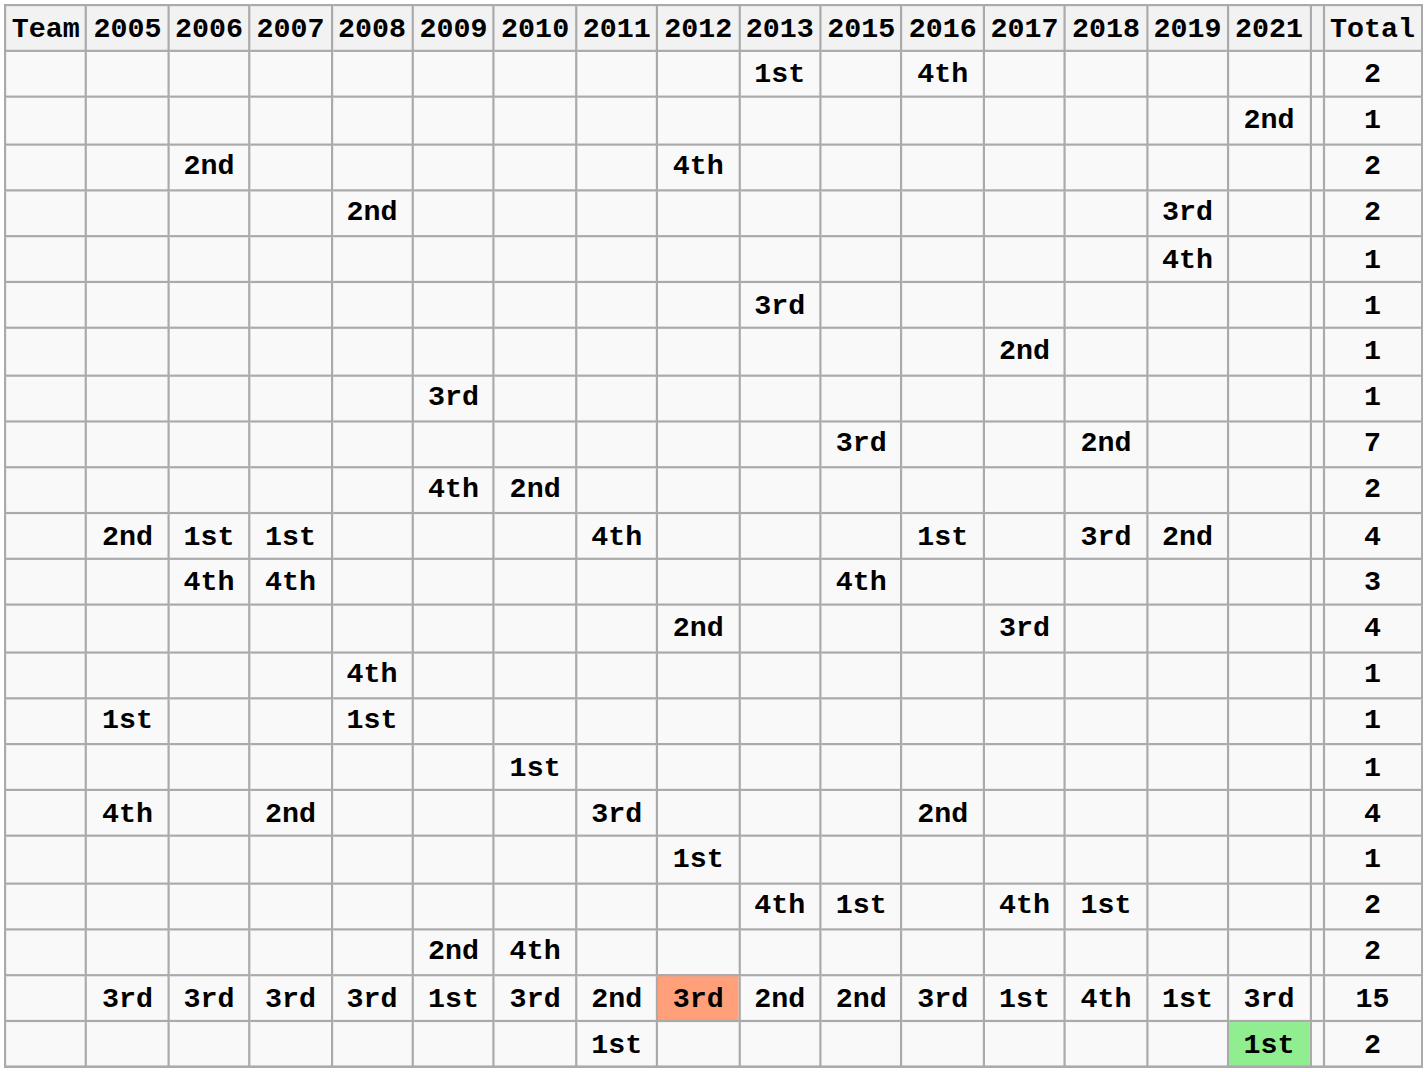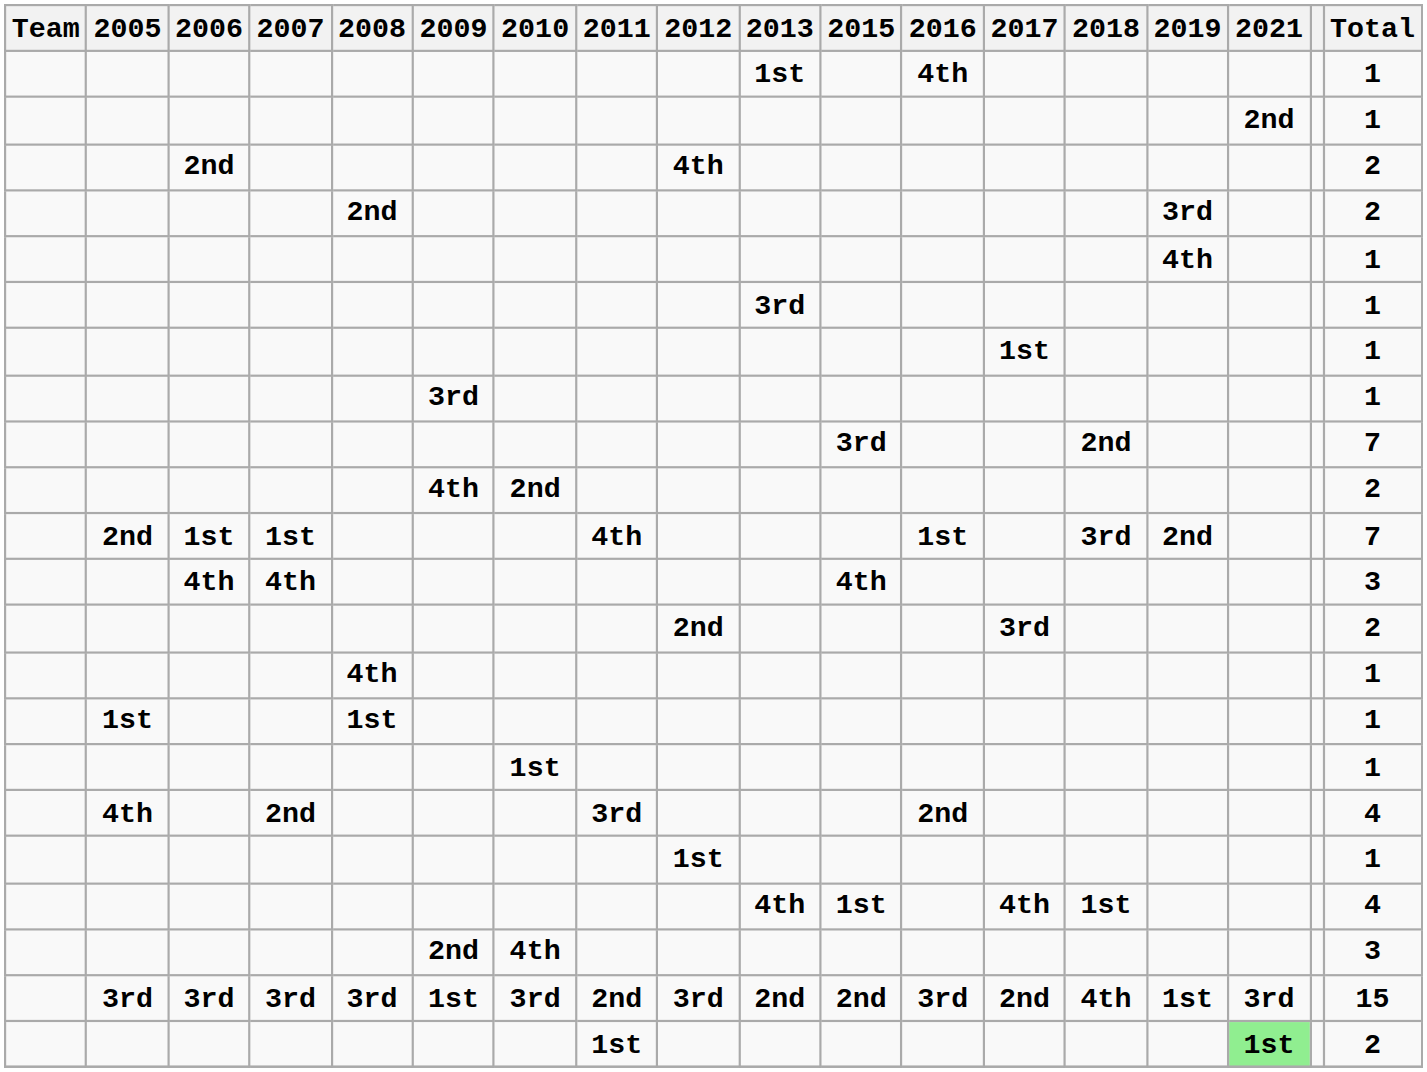(1373, 74) 2 -> (1373, 74) 1
(1024, 352) 2nd -> (1024, 352) 1st
(1373, 536) 4 -> (1373, 536) 7
(1373, 629) 4 -> (1373, 629) 2
(1373, 906) 2 -> (1373, 906) 4
(1373, 952) 2 -> (1373, 952) 3
(698, 998) lightsalmon background -> (698, 998) no background
(1024, 998) 1st -> (1024, 998) 2nd
